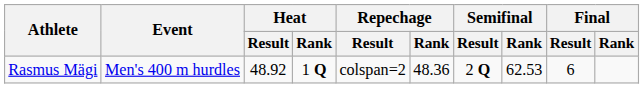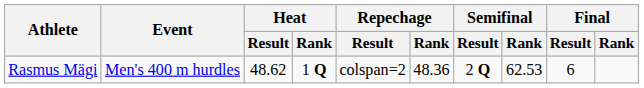(268, 69) 48.92 -> (268, 69) 48.62
